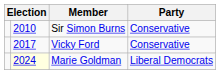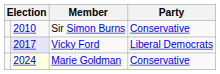(25, 45) no background -> (25, 45) lavender background
(160, 45) Conservative -> (171, 45) Liberal Democrats
(171, 61) Liberal Democrats -> (160, 61) Conservative
